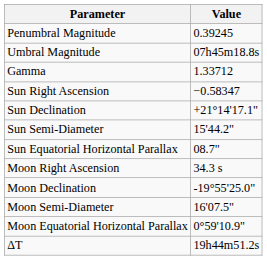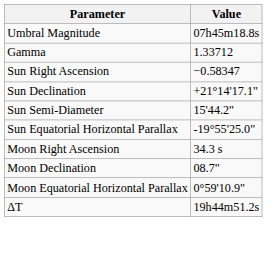- row: (61, 33)
(207, 149) 08.7" -> (224, 129) -19°55'25.0"
(224, 187) -19°55'25.0" -> (207, 168) 08.7"
- row: (60, 206)
